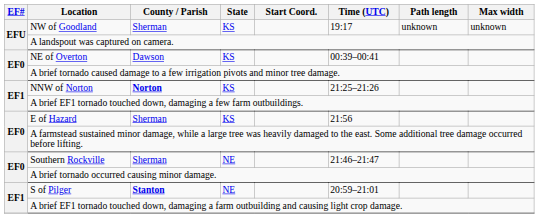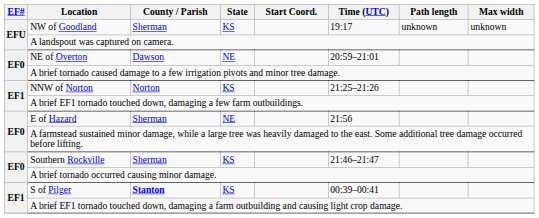(229, 57) KS -> (229, 57) NE
(355, 57) 00:39–00:41 -> (355, 57) 20:59–21:01
(147, 88) bold -> (146, 88) normal
(229, 118) KS -> (229, 118) NE
(229, 159) NE -> (229, 159) KS
(229, 190) NE -> (229, 190) KS
(355, 190) 20:59–21:01 -> (355, 190) 00:39–00:41
